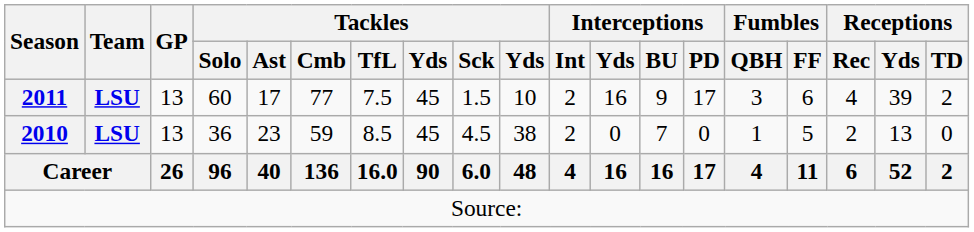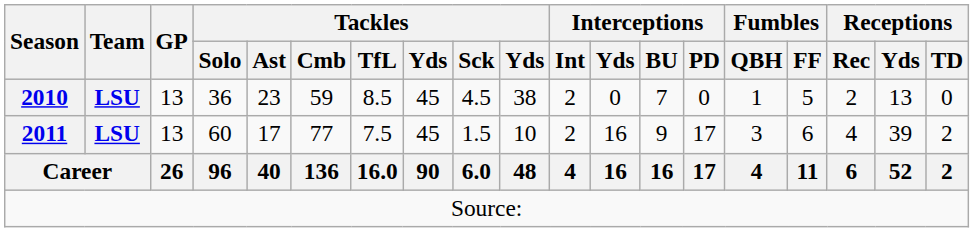rows swapped: (45, 134) <-> (45, 97)
